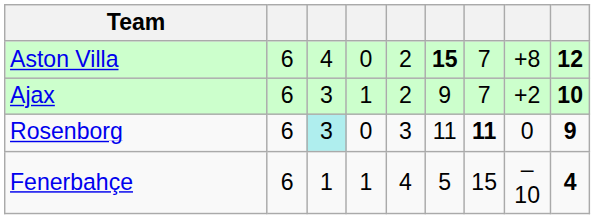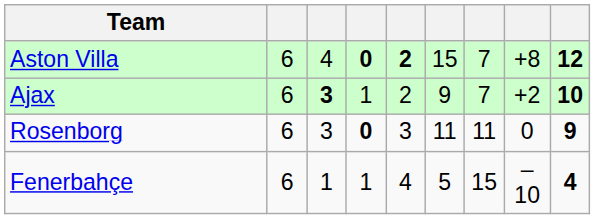(366, 59) normal -> (366, 59) bold
(405, 59) normal -> (405, 59) bold
(445, 59) bold -> (445, 59) normal
(326, 95) normal -> (326, 95) bold
(326, 132) paleturquoise background -> (326, 132) no background
(366, 132) normal -> (366, 132) bold
(484, 132) bold -> (484, 132) normal
